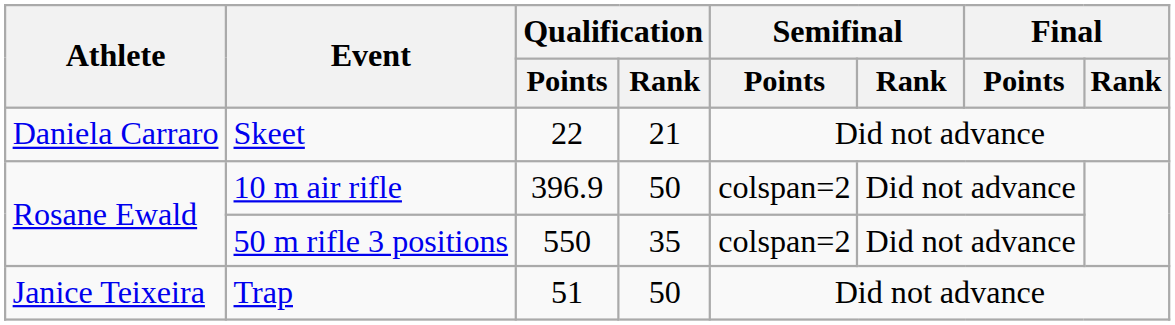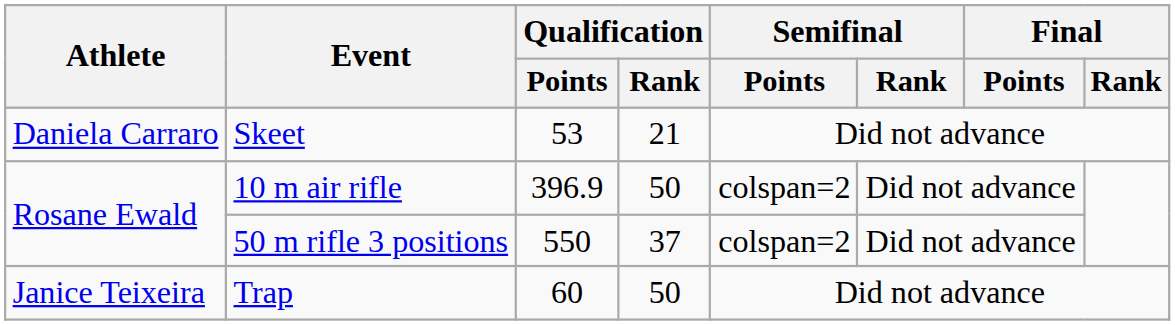(567, 134) 22 -> (567, 134) 53
(665, 240) 35 -> (665, 240) 37
(567, 293) 51 -> (567, 293) 60
